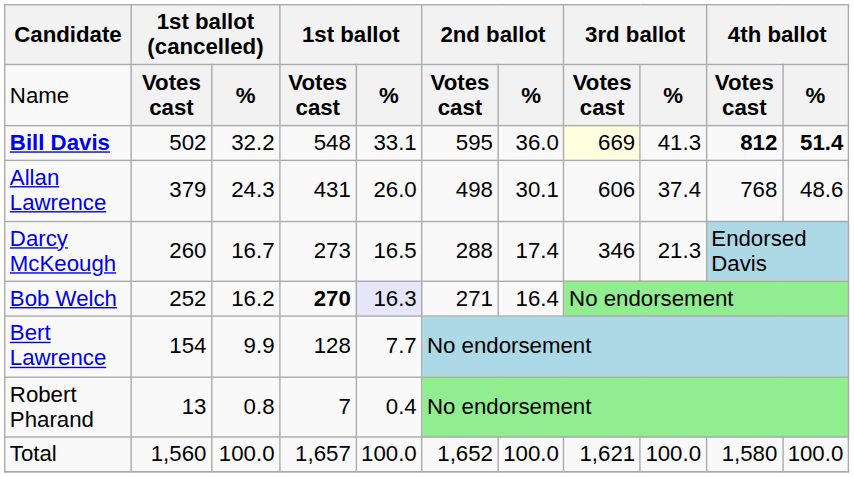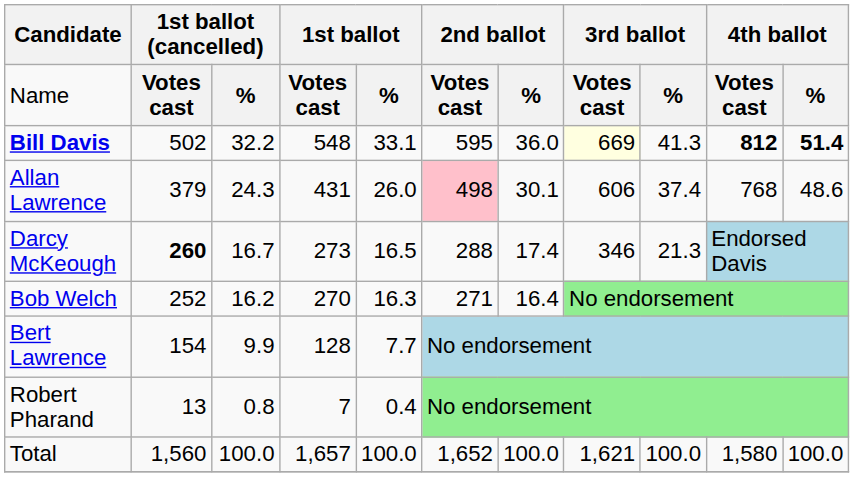(474, 190) no background -> (474, 190) pink background
(188, 250) normal -> (188, 250) bold
(332, 298) bold -> (332, 298) normal
(395, 298) lavender background -> (395, 298) no background
